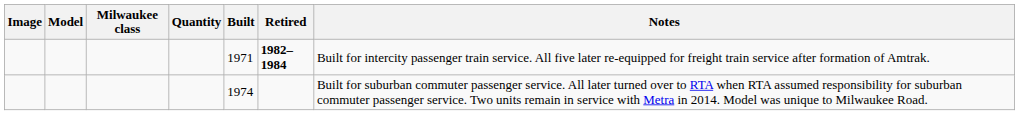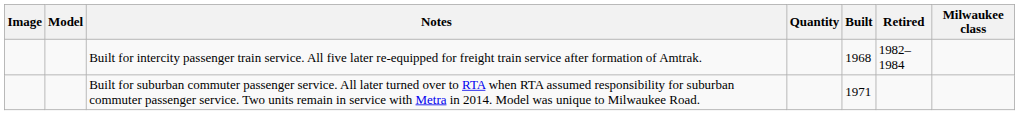columns swapped: (127, 22) <-> (664, 22)
(240, 57) 1971 -> (858, 57) 1968
(277, 57) bold -> (895, 57) normal
(240, 92) 1974 -> (858, 92) 1971
